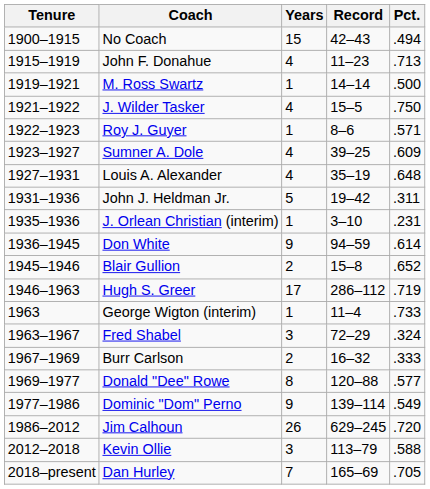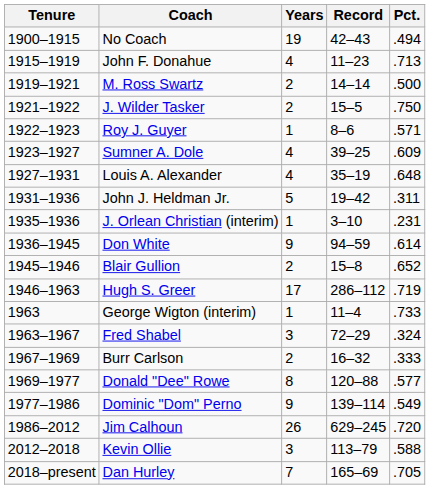(293, 38) 15 -> (293, 38) 19
(289, 84) 1 -> (289, 84) 2
(289, 107) 4 -> (289, 107) 2
